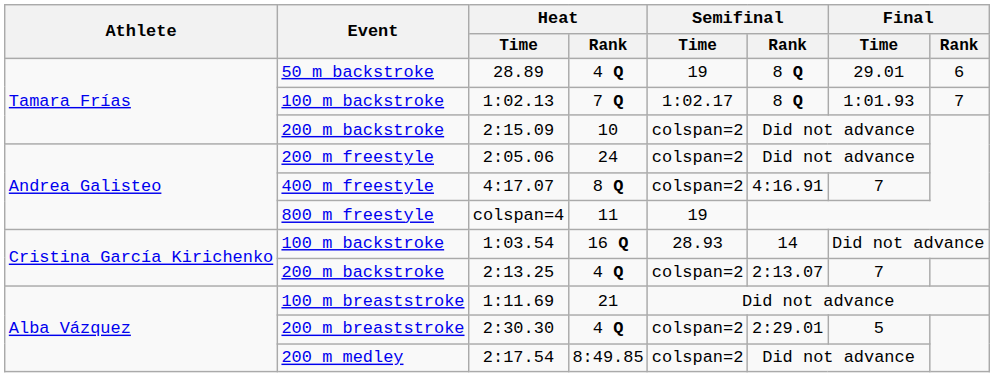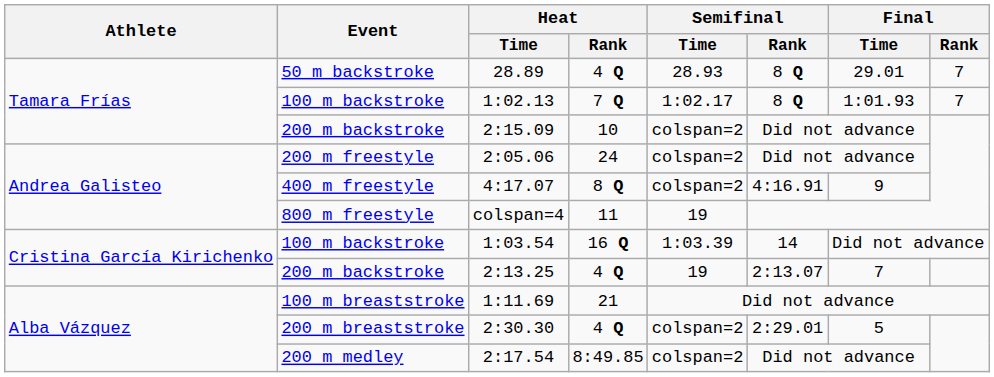(698, 72) 19 -> (698, 72) 28.93
(959, 72) 6 -> (959, 72) 7
(879, 186) 7 -> (879, 186) 9
(698, 243) 28.93 -> (698, 243) 1:03.39
(698, 272) colspan=2 -> (698, 272) 19
